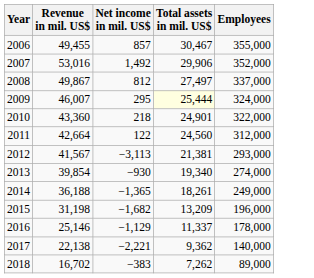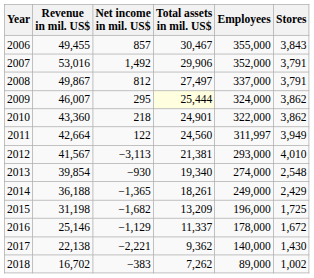+ column: (291, 20)
(252, 136) 312,000 -> (252, 136) 311,997
